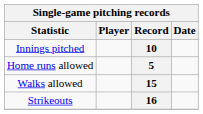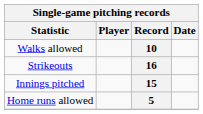(50, 48) Innings pitched -> (50, 48) Walks allowed
rows swapped: (151, 65) <-> (151, 100)
(50, 83) Walks allowed -> (50, 83) Innings pitched
